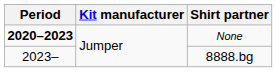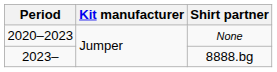(40, 35) bold -> (40, 35) normal
